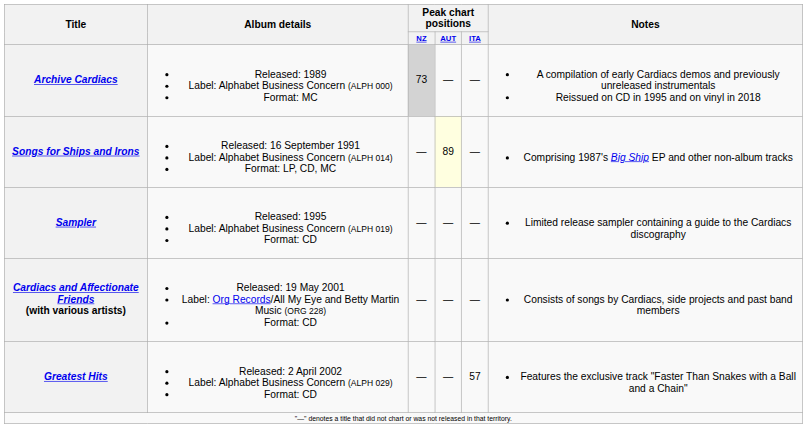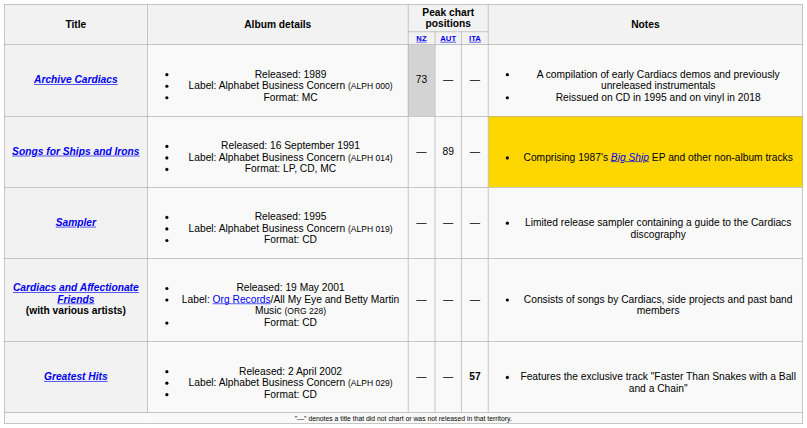(448, 151) lightyellow background -> (448, 151) no background
(645, 157) no background -> (645, 157) gold background
(475, 377) normal -> (475, 377) bold
